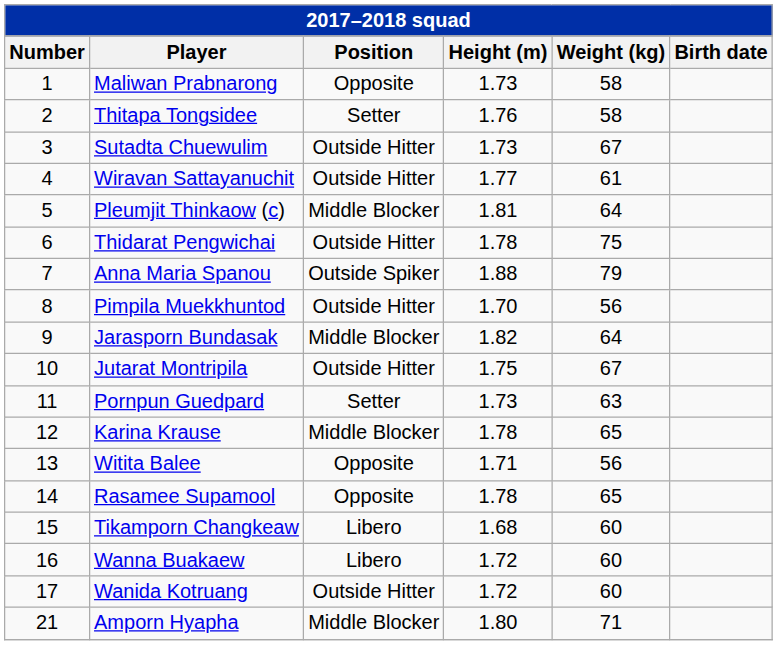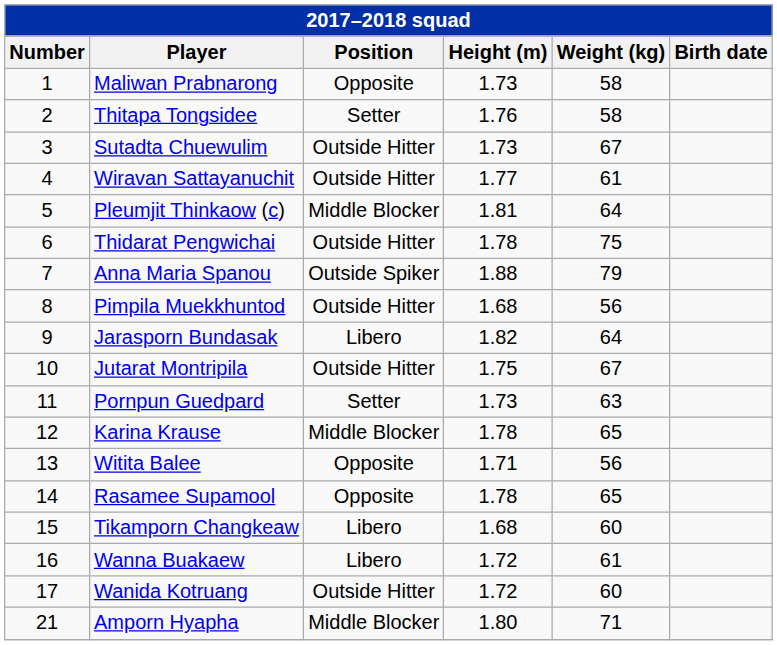(498, 305) 1.70 -> (498, 305) 1.68
(374, 337) Middle Blocker -> (374, 337) Libero
(611, 559) 60 -> (611, 559) 61
